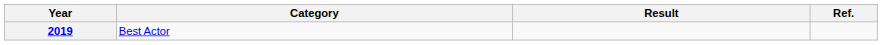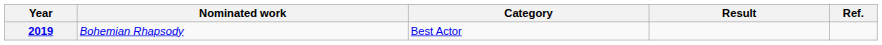+ column: (243, 13)
